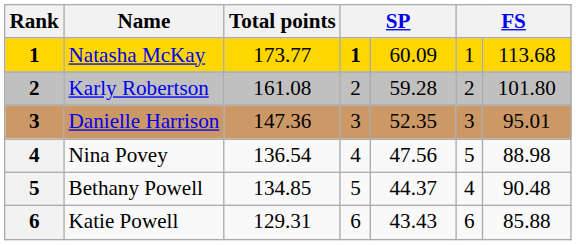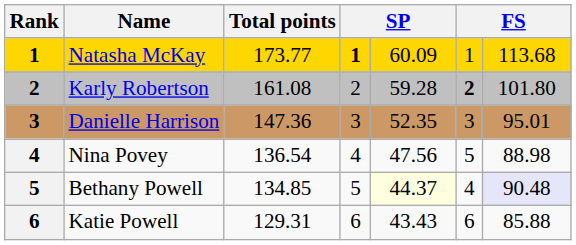(469, 88) normal -> (469, 88) bold
(413, 188) no background -> (413, 188) lightyellow background
(527, 188) no background -> (527, 188) lavender background
